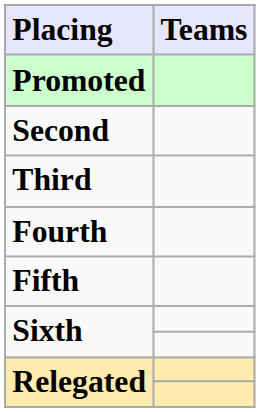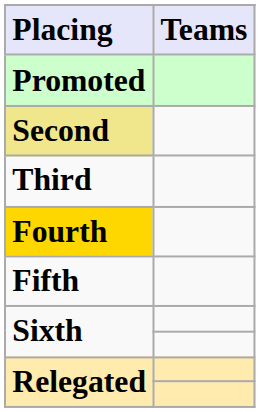(61, 130) no background -> (61, 130) khaki background
(60, 230) no background -> (60, 230) gold background
